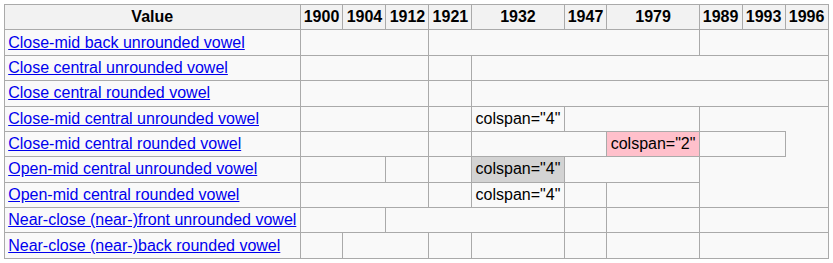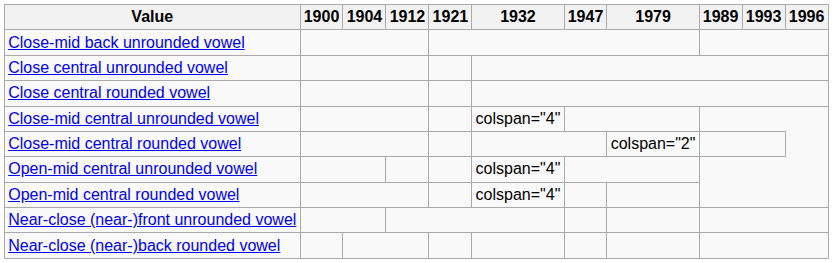(653, 144) pink background -> (653, 144) no background
(518, 169) lightgrey background -> (518, 169) no background
